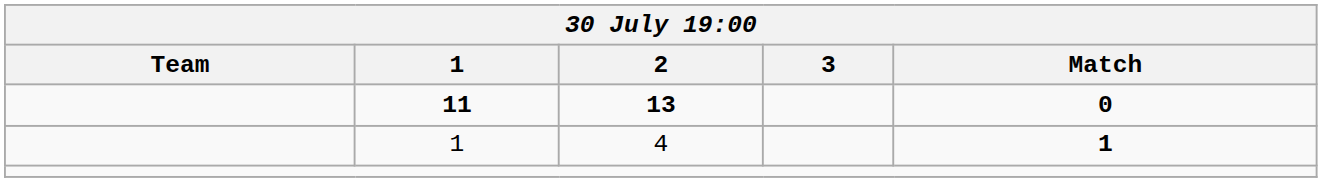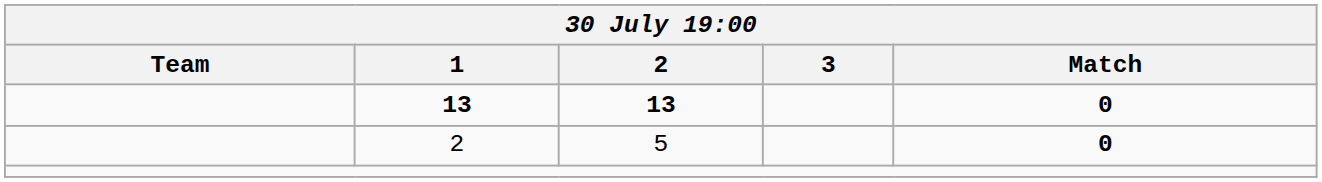(457, 105) 11 -> (457, 105) 13
(457, 145) 1 -> (457, 145) 2
(661, 145) 4 -> (661, 145) 5
(1105, 145) 1 -> (1105, 145) 0
